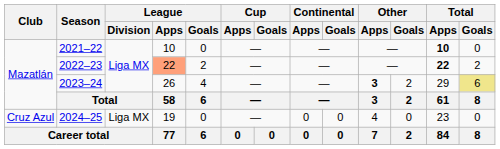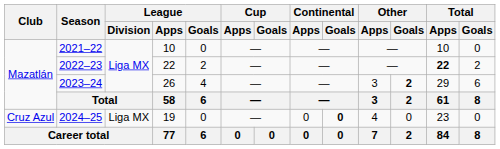(443, 48) bold -> (443, 48) normal
(169, 65) lightsalmon background -> (169, 65) no background
(375, 83) bold -> (375, 83) normal
(409, 83) normal -> (409, 83) bold
(477, 83) khaki background -> (477, 83) no background
(340, 118) normal -> (340, 118) bold
